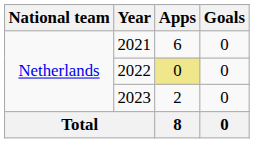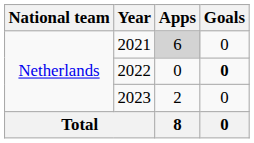(177, 44) no background -> (177, 44) lightgrey background
(177, 71) khaki background -> (177, 71) no background
(224, 71) normal -> (224, 71) bold
